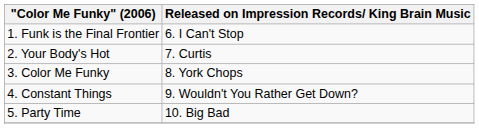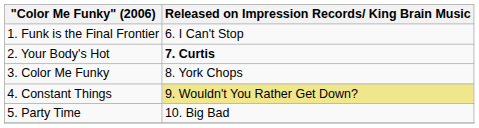(188, 53) normal -> (190, 53) bold
(261, 93) no background -> (261, 93) khaki background
